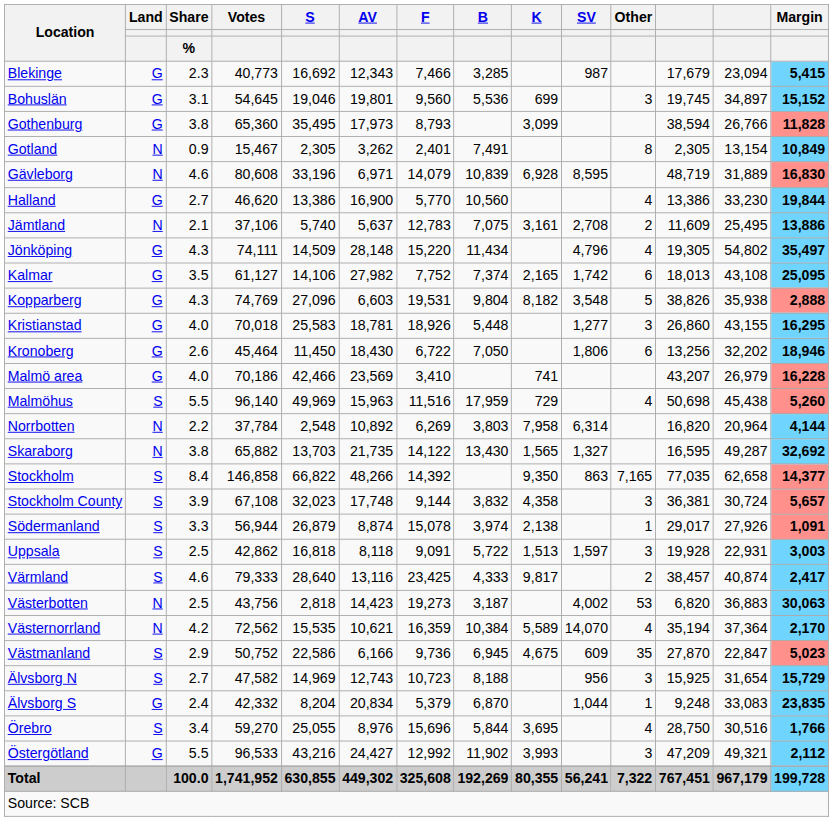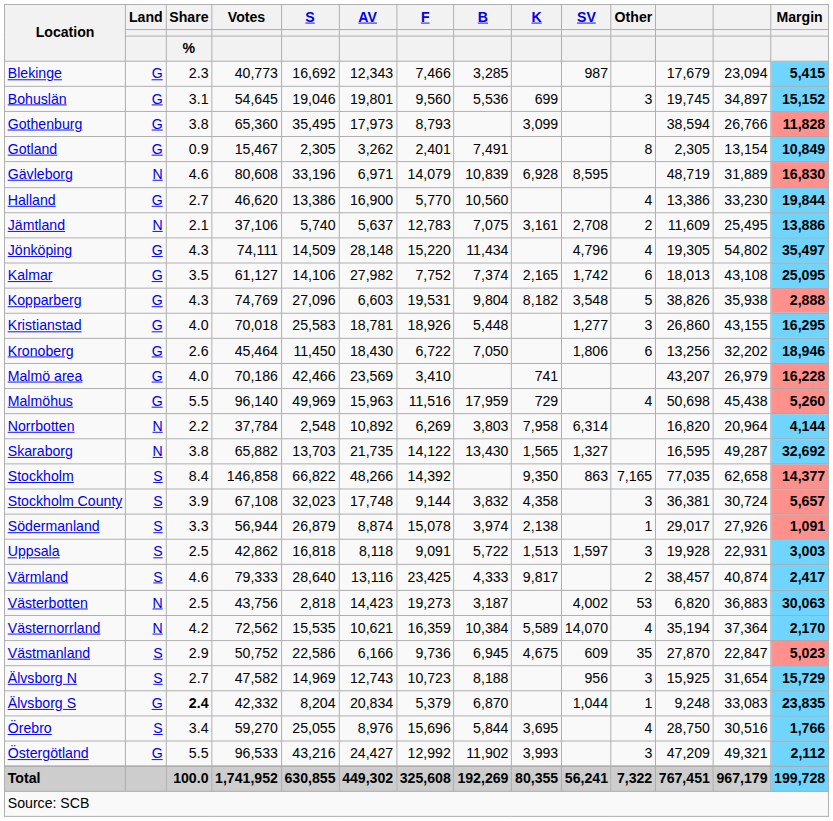(158, 149) N -> (157, 149) G
(158, 401) S -> (157, 401) G
(199, 703) normal -> (199, 703) bold
